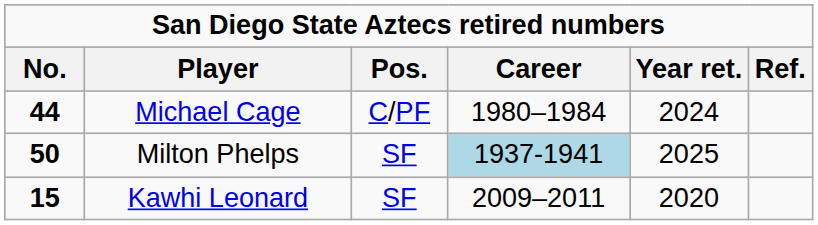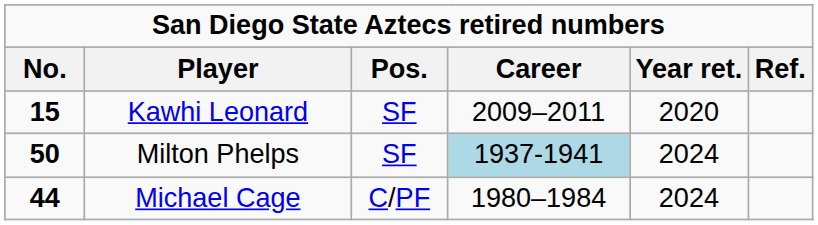rows swapped: (218, 197) <-> (218, 111)
(689, 154) 2025 -> (689, 154) 2024
